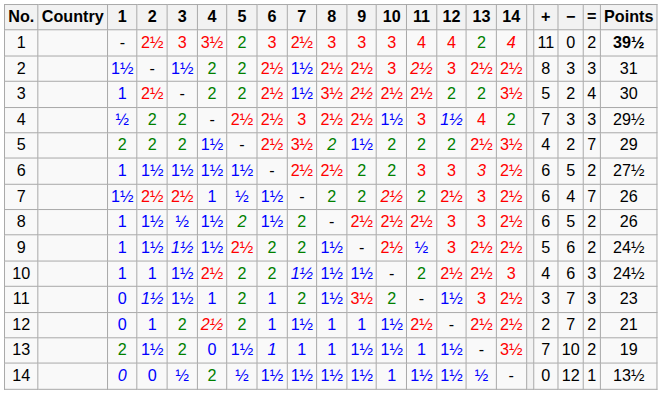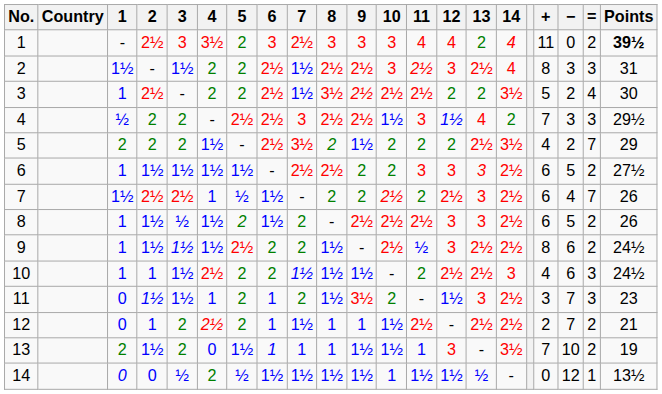(511, 68) 2½ -> (511, 68) 4
(546, 247) 5 -> (546, 247) 8
(451, 350) 1½ -> (451, 350) 3
